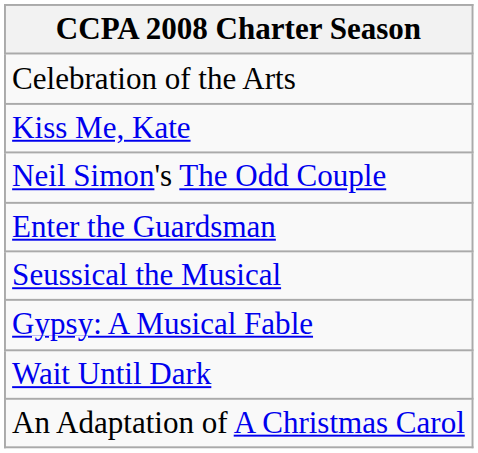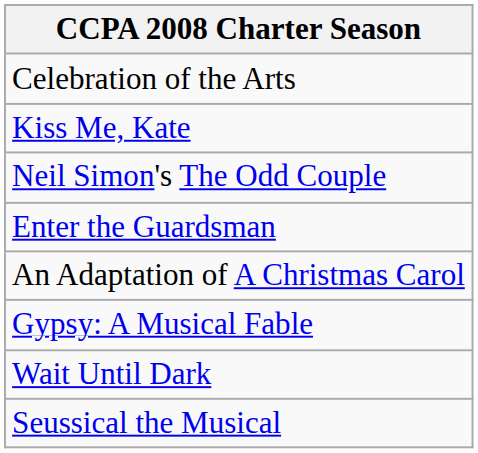(147, 275) Seussical the Musical -> (238, 275) An Adaptation of A Christmas Carol
(238, 422) An Adaptation of A Christmas Carol -> (147, 422) Seussical the Musical
